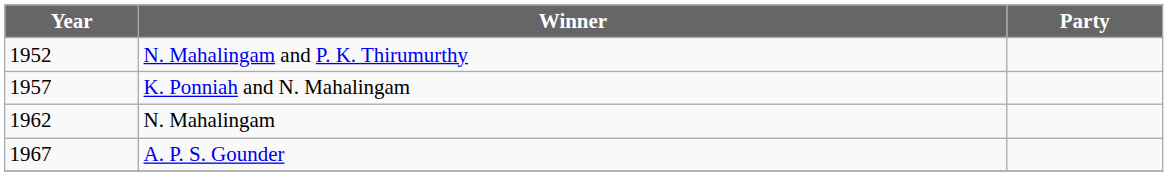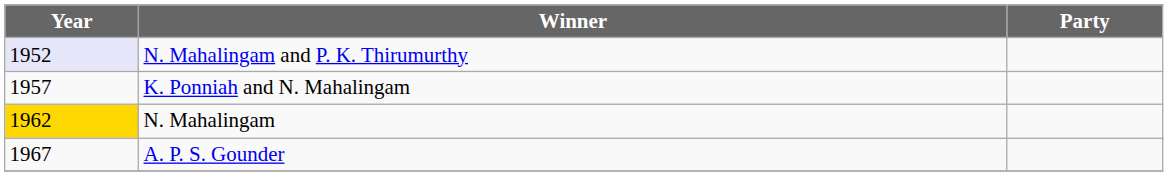(30, 54) no background -> (30, 54) lavender background
(30, 120) no background -> (30, 120) gold background
